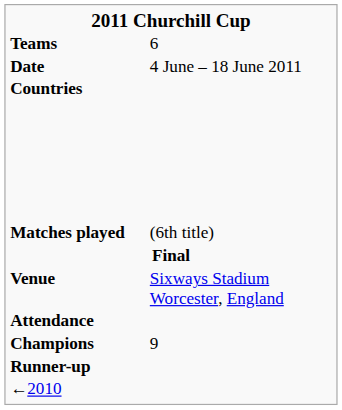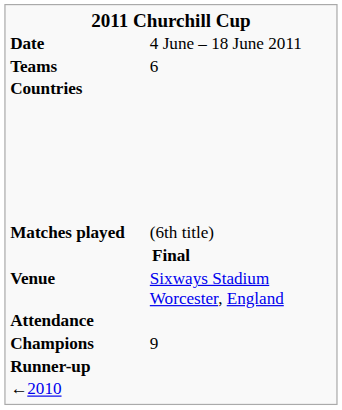rows swapped: (27, 66) <-> (34, 43)
